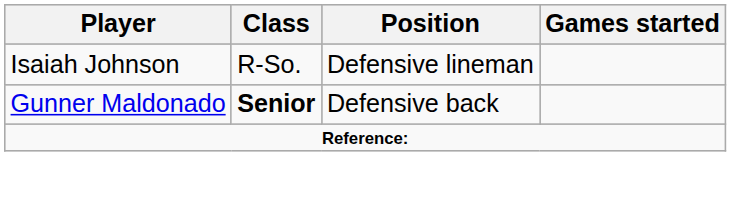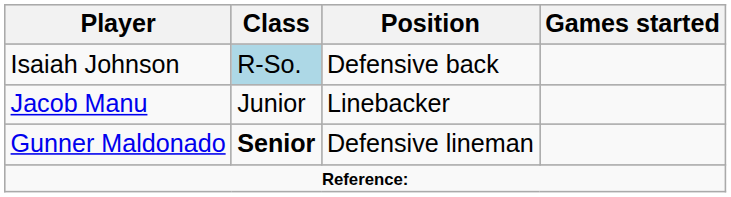(269, 64) no background -> (269, 64) lightblue background
(430, 64) Defensive lineman -> (413, 64) Defensive back
+ row: (79, 104)
(413, 104) Defensive back -> (430, 143) Defensive lineman
